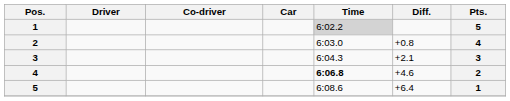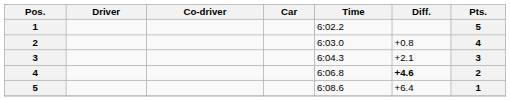(330, 27) lightgrey background -> (330, 27) no background
(330, 72) bold -> (330, 72) normal
(404, 72) normal -> (404, 72) bold
